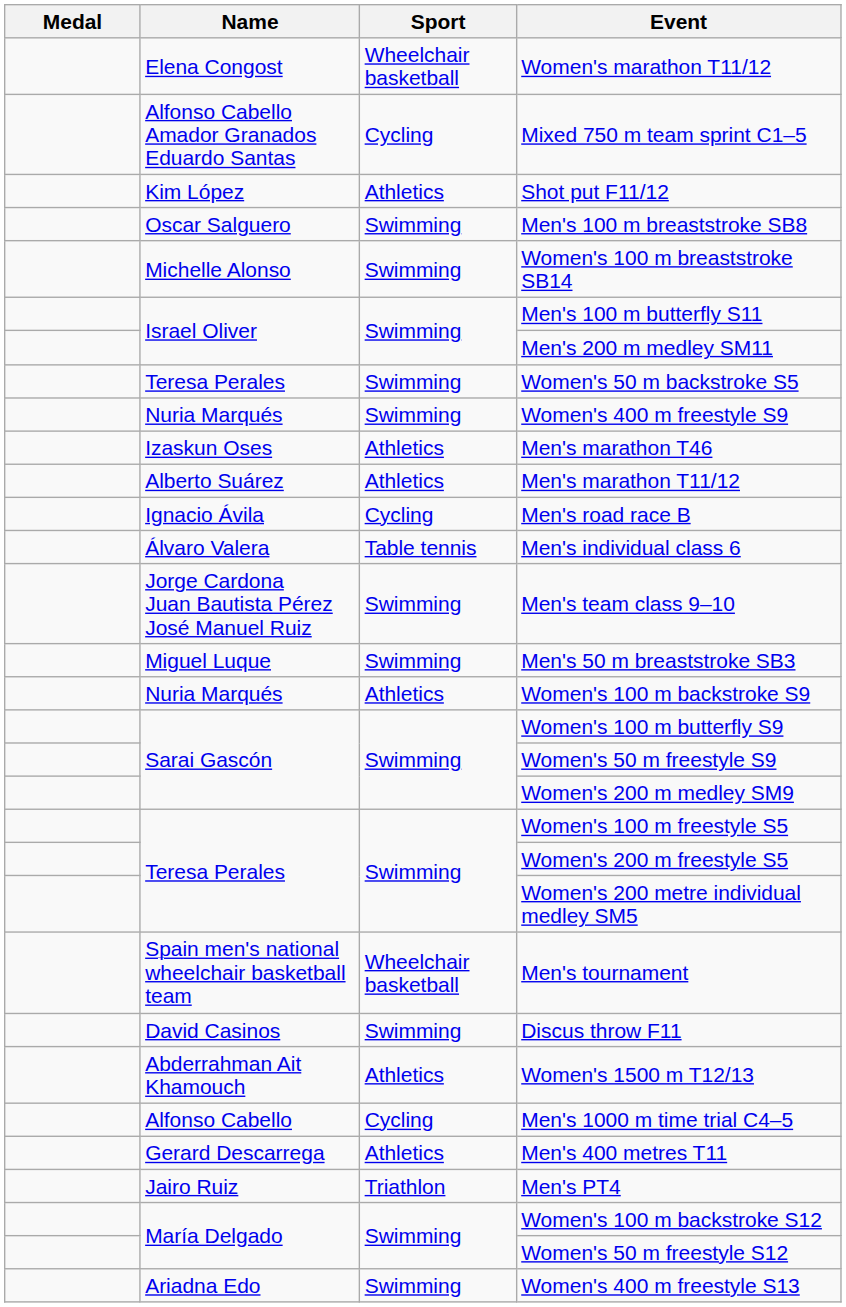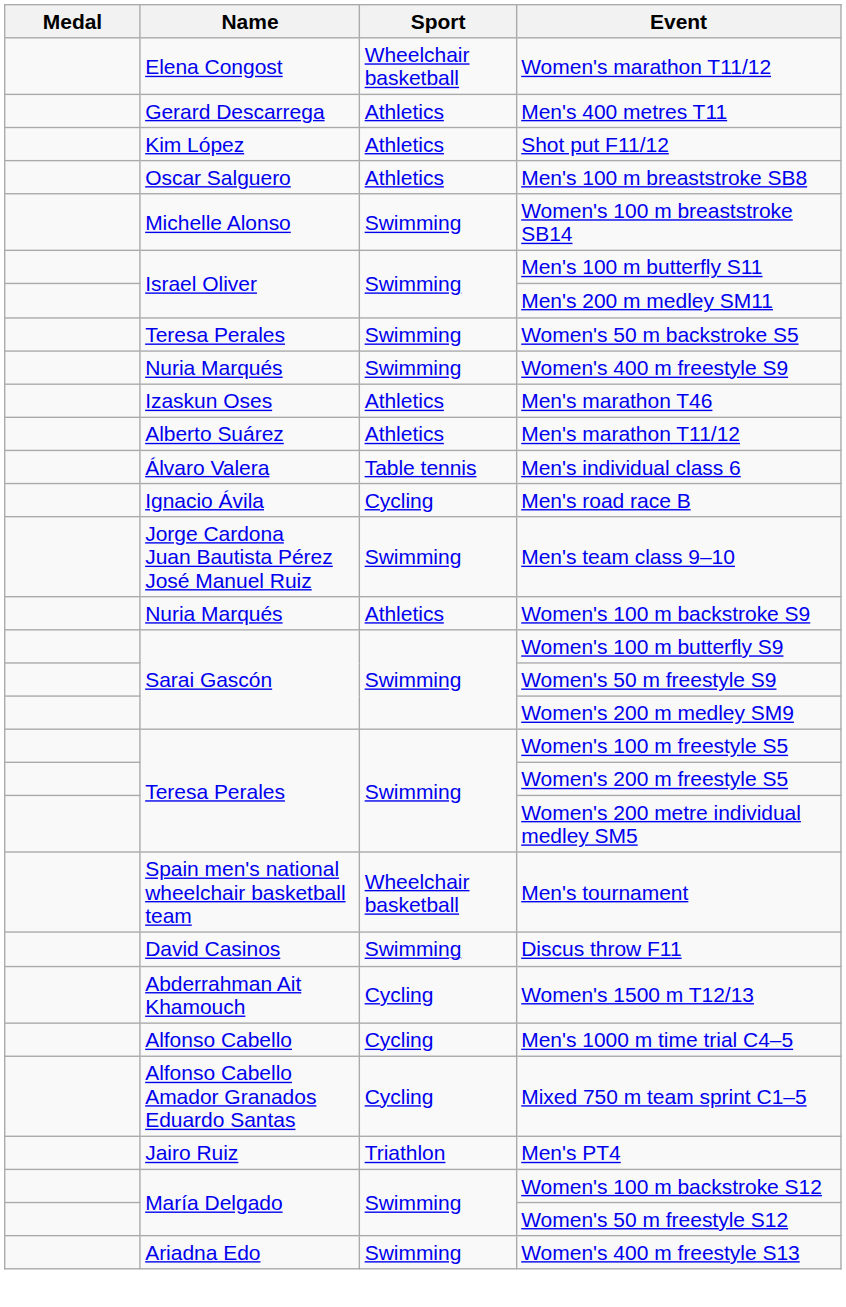rows swapped: (624, 1153) <-> (664, 135)
(413, 225) Swimming -> (404, 178) Athletics
rows swapped: (606, 514) <-> (631, 547)
- row: (658, 660)
(404, 1075) Athletics -> (399, 994) Cycling
